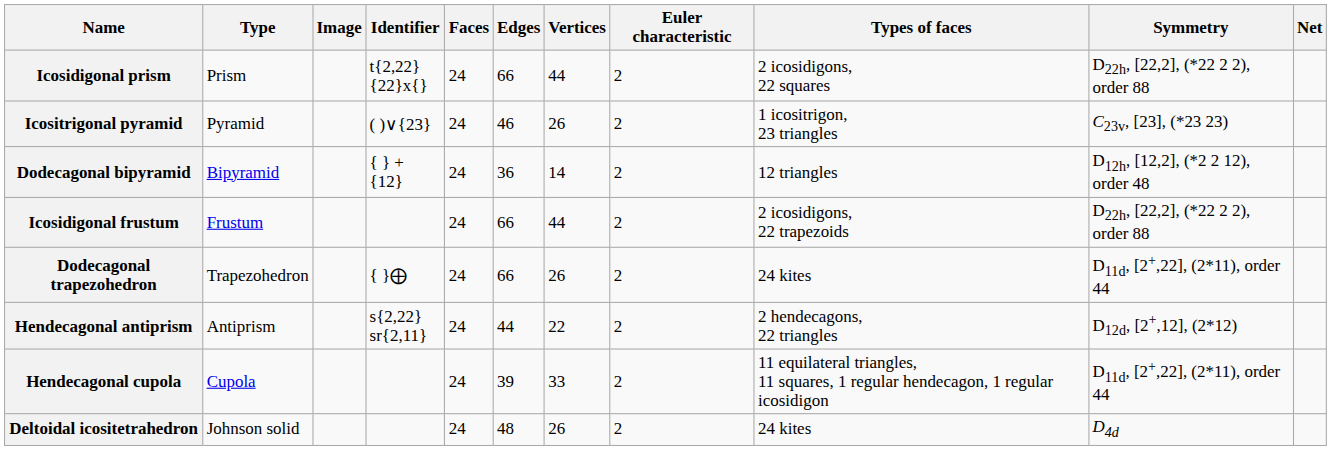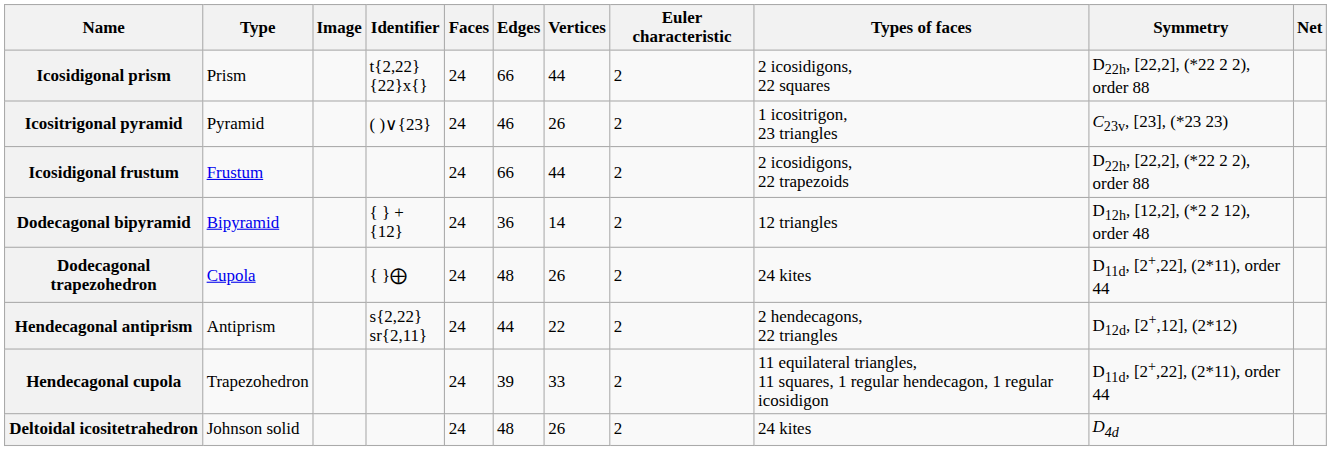rows swapped: (104, 222) <-> (104, 172)
(258, 275) Trapezohedron -> (231, 275) Cupola
(505, 275) 66 -> (505, 275) 48
(231, 381) Cupola -> (258, 381) Trapezohedron
